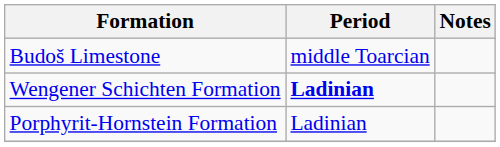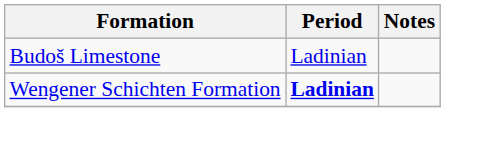(360, 55) middle Toarcian -> (329, 55) Ladinian
- row: (143, 123)
